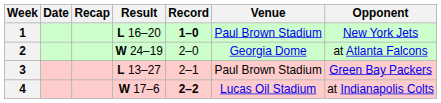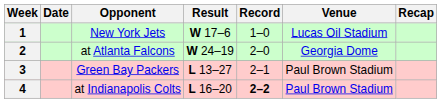columns swapped: (381, 13) <-> (92, 13)
(139, 32) L 16–20 -> (210, 32) W 17–6
(189, 32) bold -> (260, 32) normal
(268, 32) Paul Brown Stadium -> (339, 32) Lucas Oil Stadium
(139, 88) W 17–6 -> (210, 88) L 16–20
(268, 88) Lucas Oil Stadium -> (339, 88) Paul Brown Stadium
